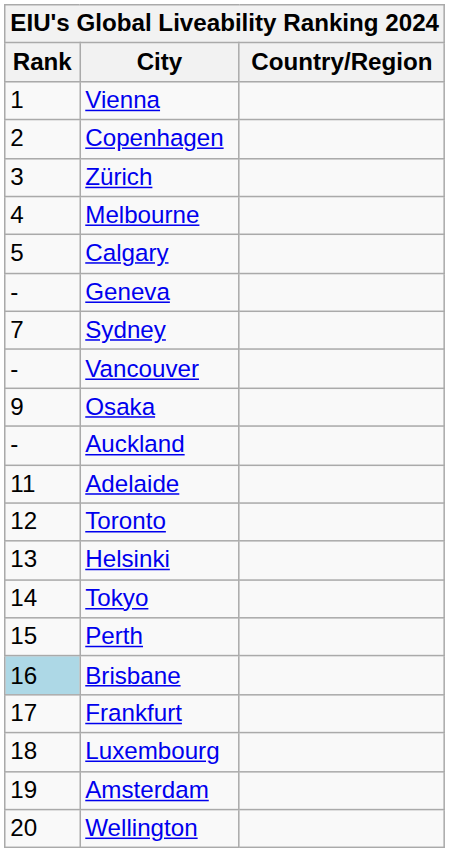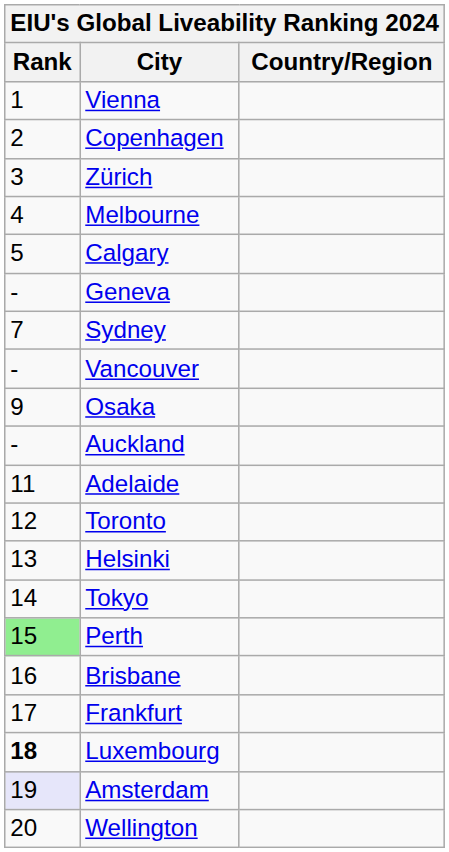(24, 636) no background -> (24, 636) lightgreen background
(24, 675) lightblue background -> (24, 675) no background
(24, 751) normal -> (24, 751) bold
(24, 789) no background -> (24, 789) lavender background
